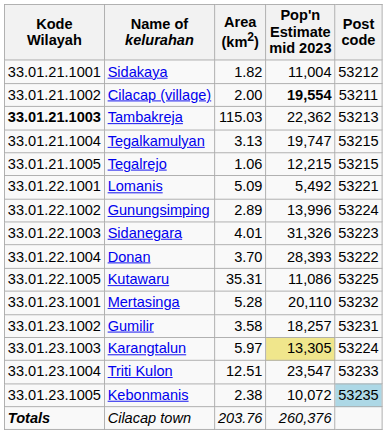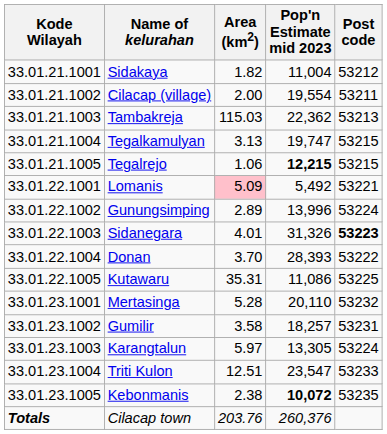(309, 94) bold -> (309, 94) normal
(54, 118) bold -> (54, 118) normal
(309, 164) normal -> (309, 164) bold
(248, 187) no background -> (248, 187) pink background
(358, 233) normal -> (358, 233) bold
(309, 348) khaki background -> (309, 348) no background
(309, 395) normal -> (309, 395) bold
(358, 395) lightblue background -> (358, 395) no background
